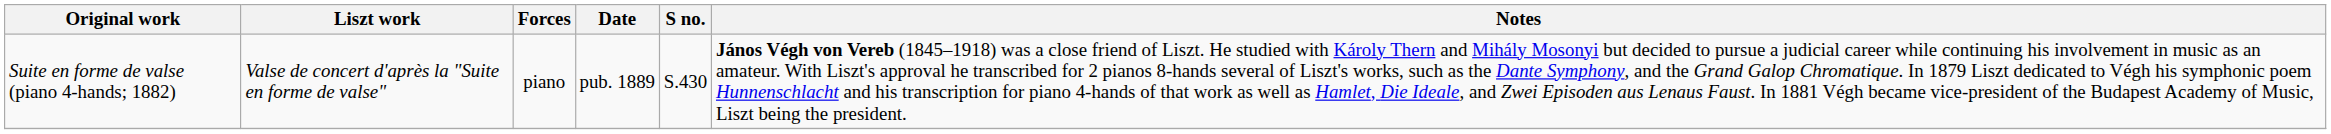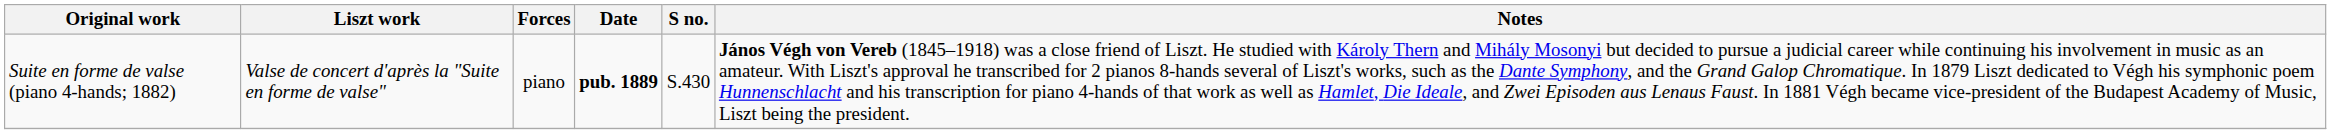(617, 81) normal -> (619, 81) bold
